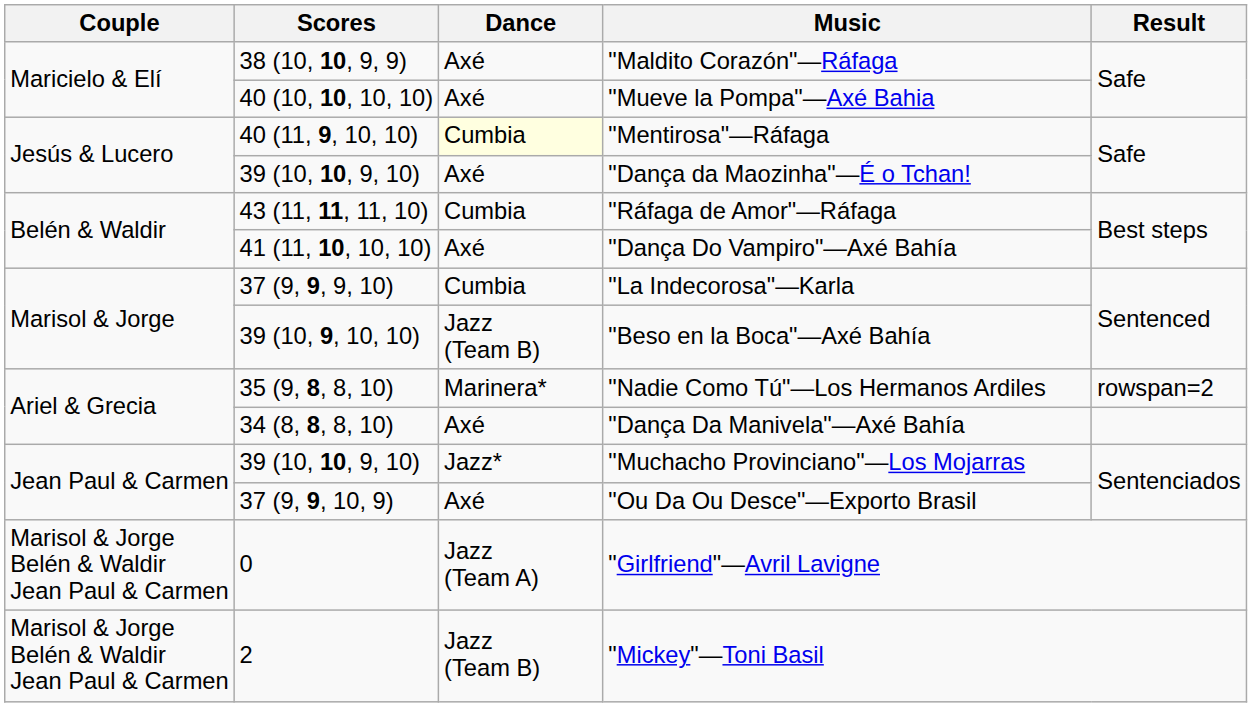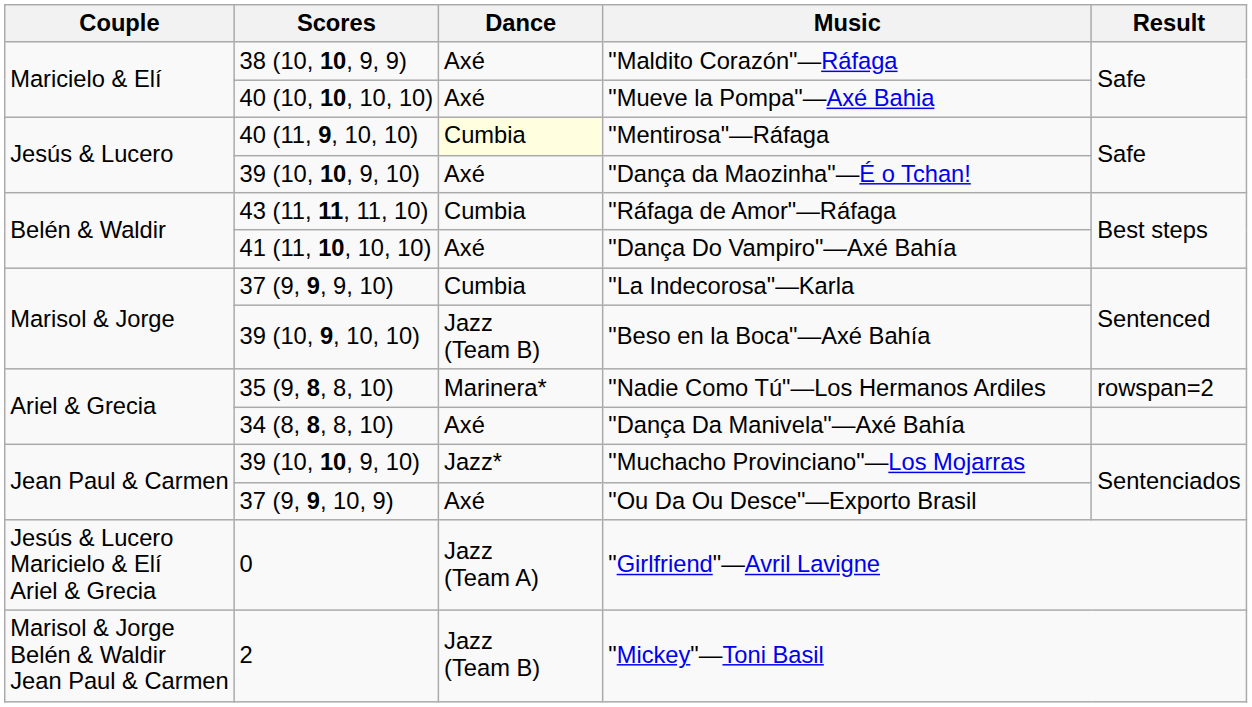(119, 564) Marisol & Jorge Belén & Waldir Jean Paul & Carmen -> (92, 564) Jesús & Lucero Maricielo & Elí Ariel & Grecia
